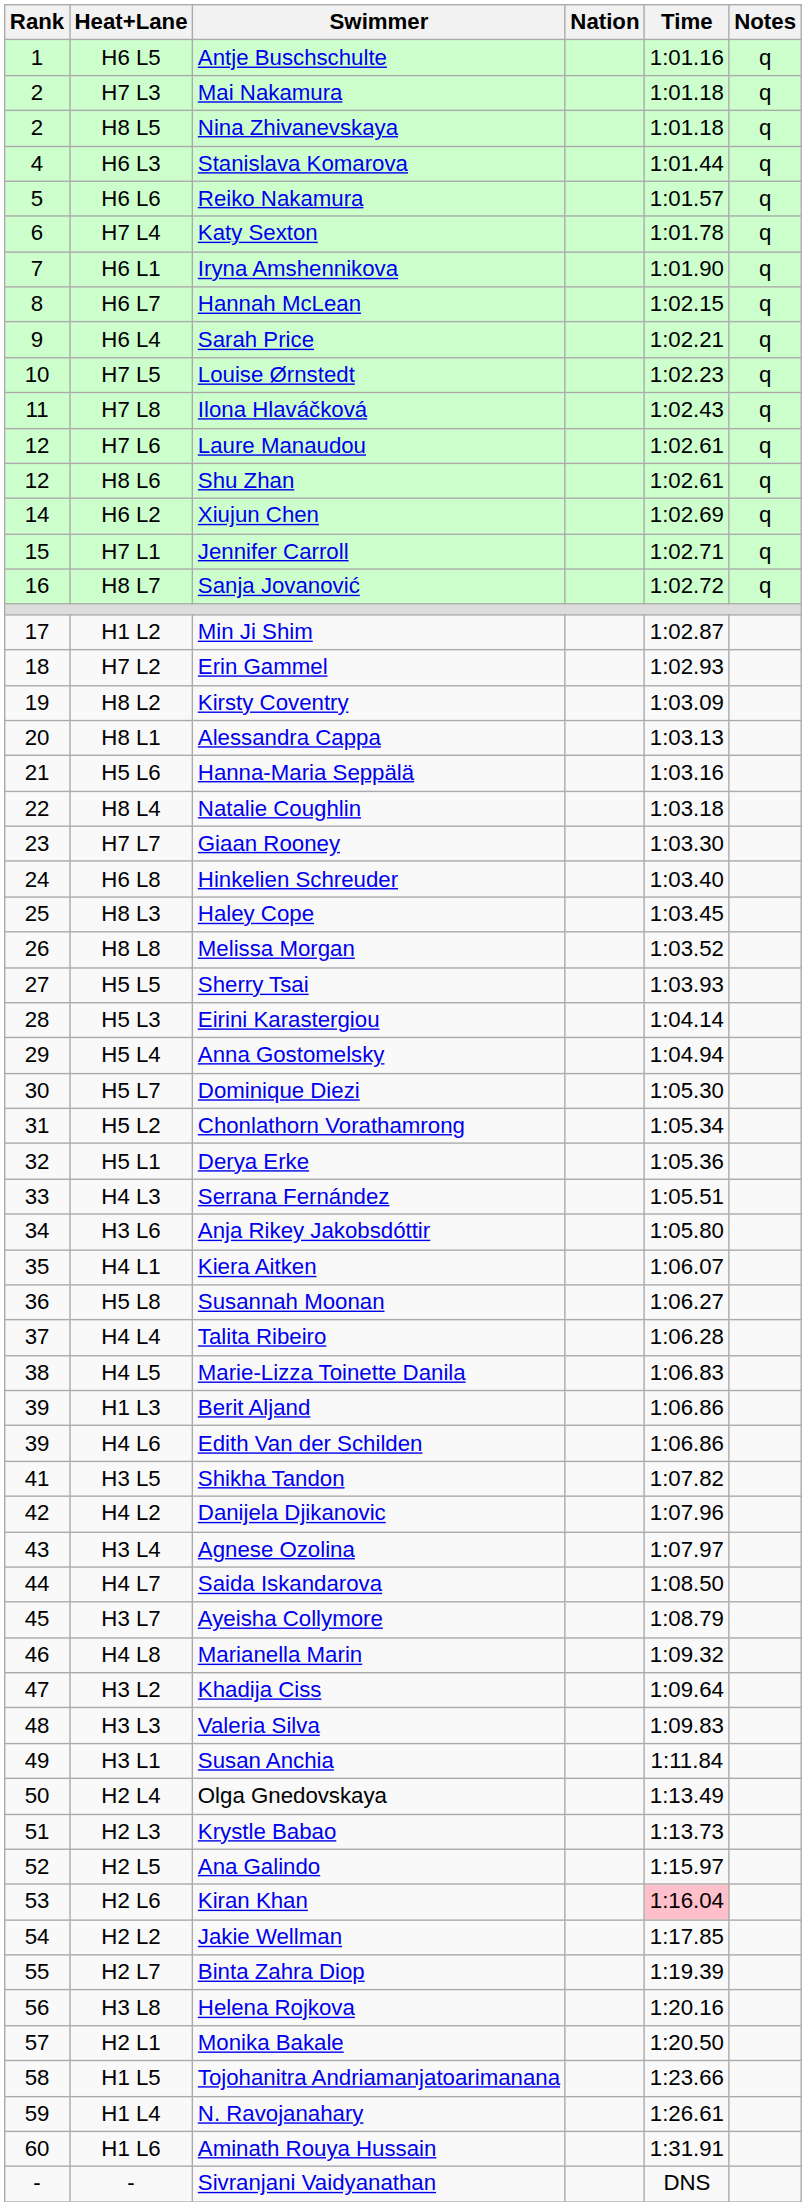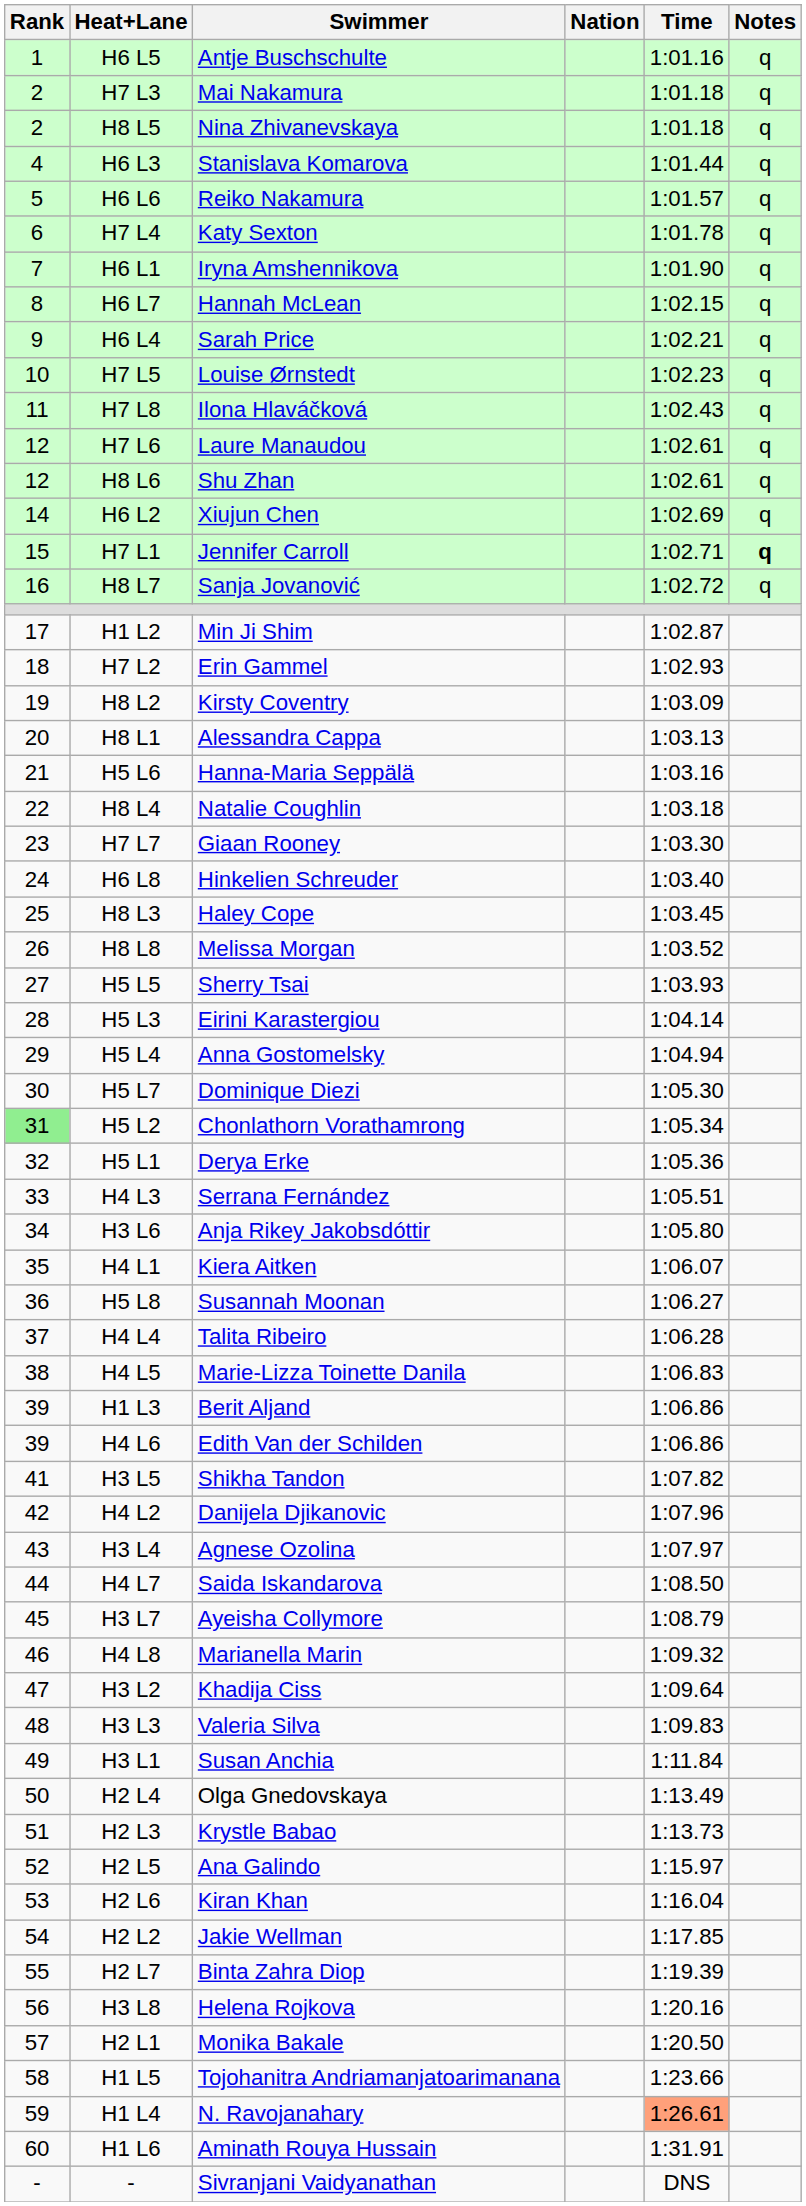(765, 551) normal -> (765, 551) bold
(37, 1125) no background -> (37, 1125) lightgreen background
(687, 1901) pink background -> (687, 1901) no background
(687, 2113) no background -> (687, 2113) lightsalmon background
